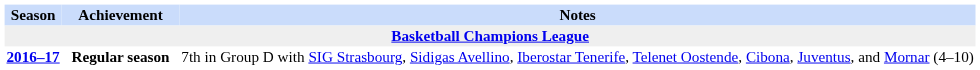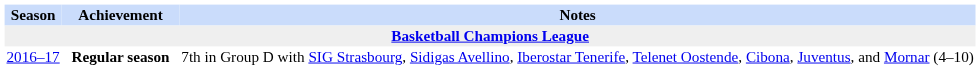(33, 56) bold -> (33, 56) normal
